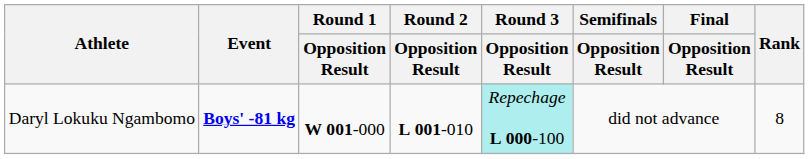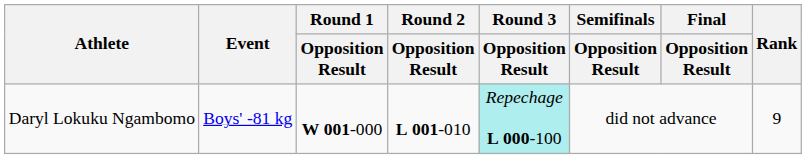(249, 118) bold -> (248, 118) normal
(780, 118) 8 -> (777, 118) 9
